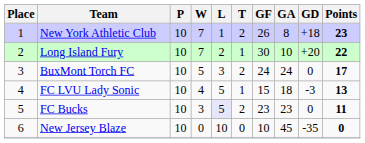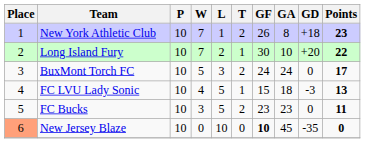(222, 109) lavender background -> (222, 109) no background
(21, 128) no background -> (21, 128) lightsalmon background
(263, 128) normal -> (263, 128) bold
